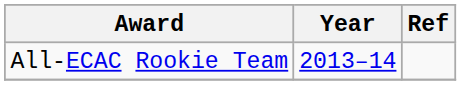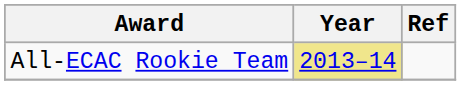(348, 61) no background -> (348, 61) khaki background
